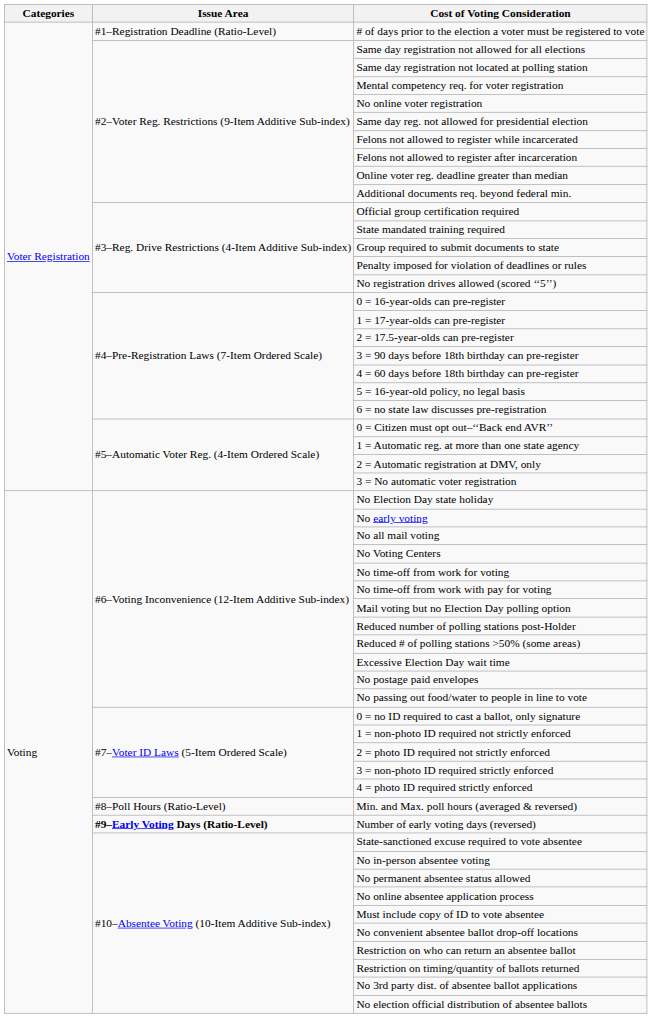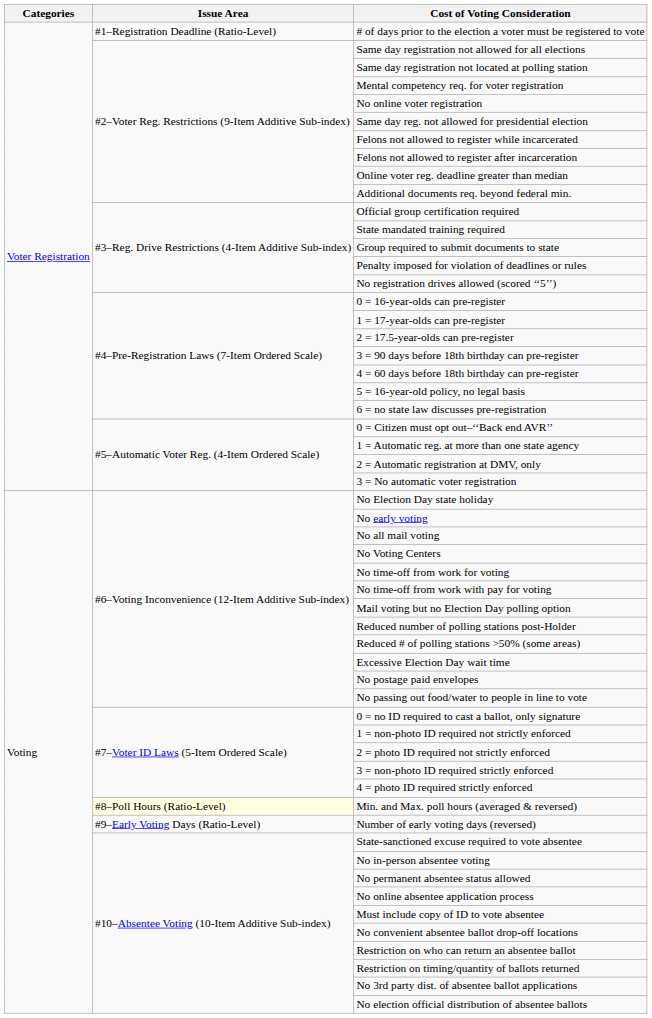(160, 806) no background -> (160, 806) lightyellow background
(181, 824) bold -> (178, 824) normal
